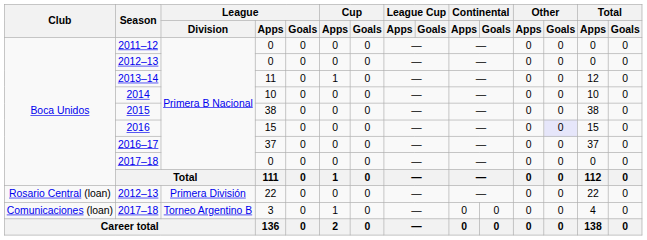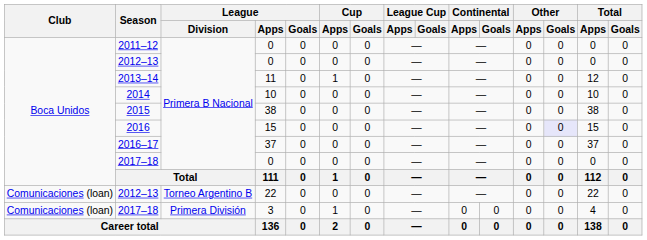(60, 194) Rosario Central (loan) -> (60, 194) Comunicaciones (loan)
(208, 194) Primera División -> (208, 194) Torneo Argentino B
(208, 210) Torneo Argentino B -> (208, 210) Primera División
